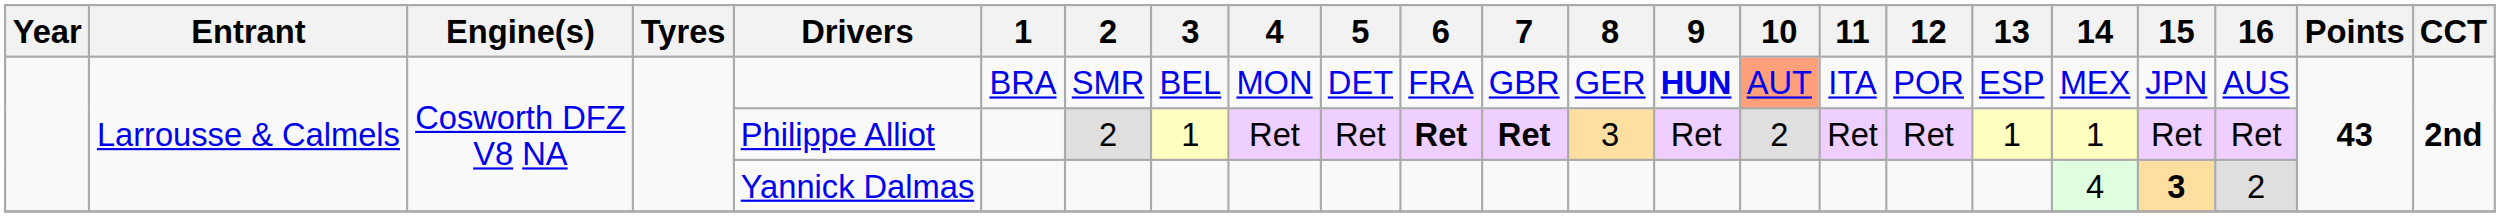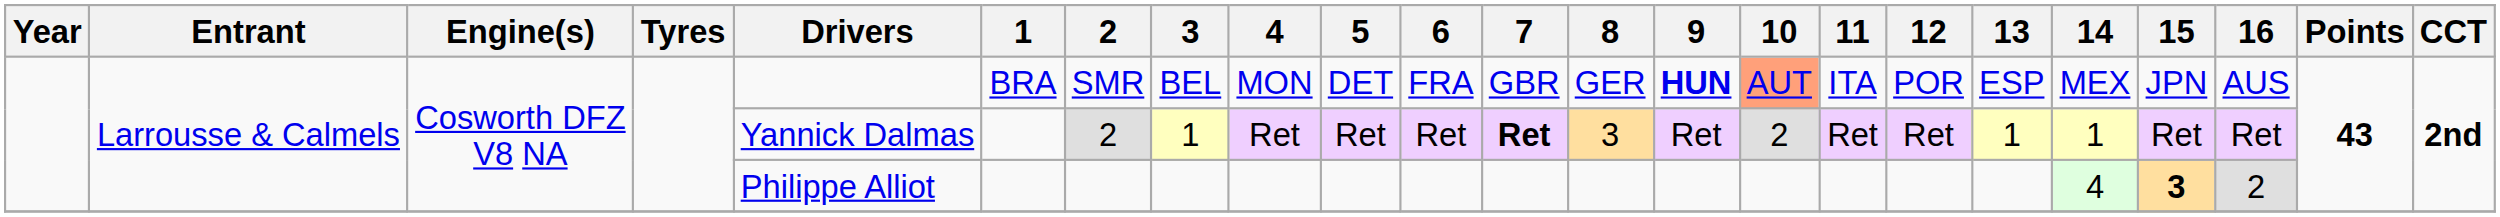(838, 135) Philippe Alliot -> (857, 135) Yannick Dalmas
(1441, 135) bold -> (1441, 135) normal
(857, 186) Yannick Dalmas -> (838, 186) Philippe Alliot
